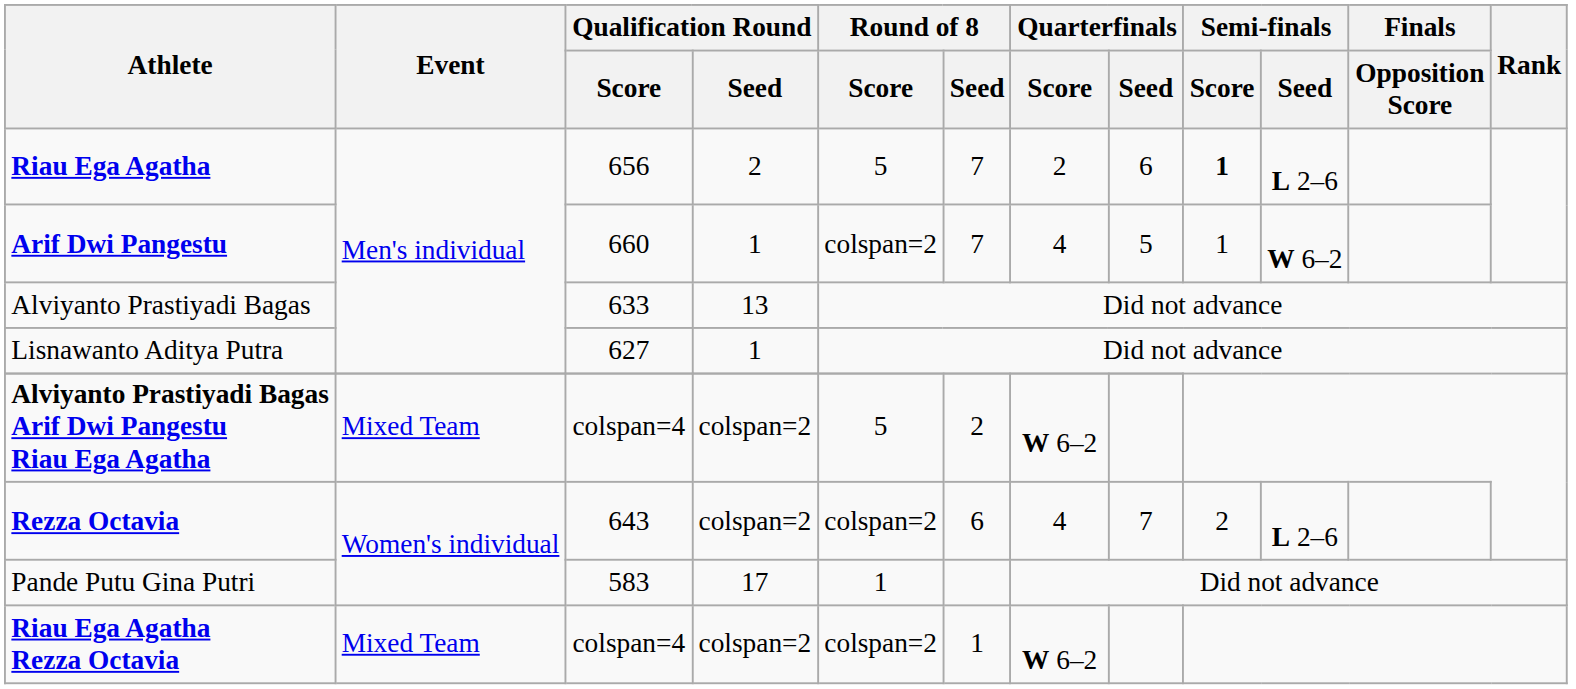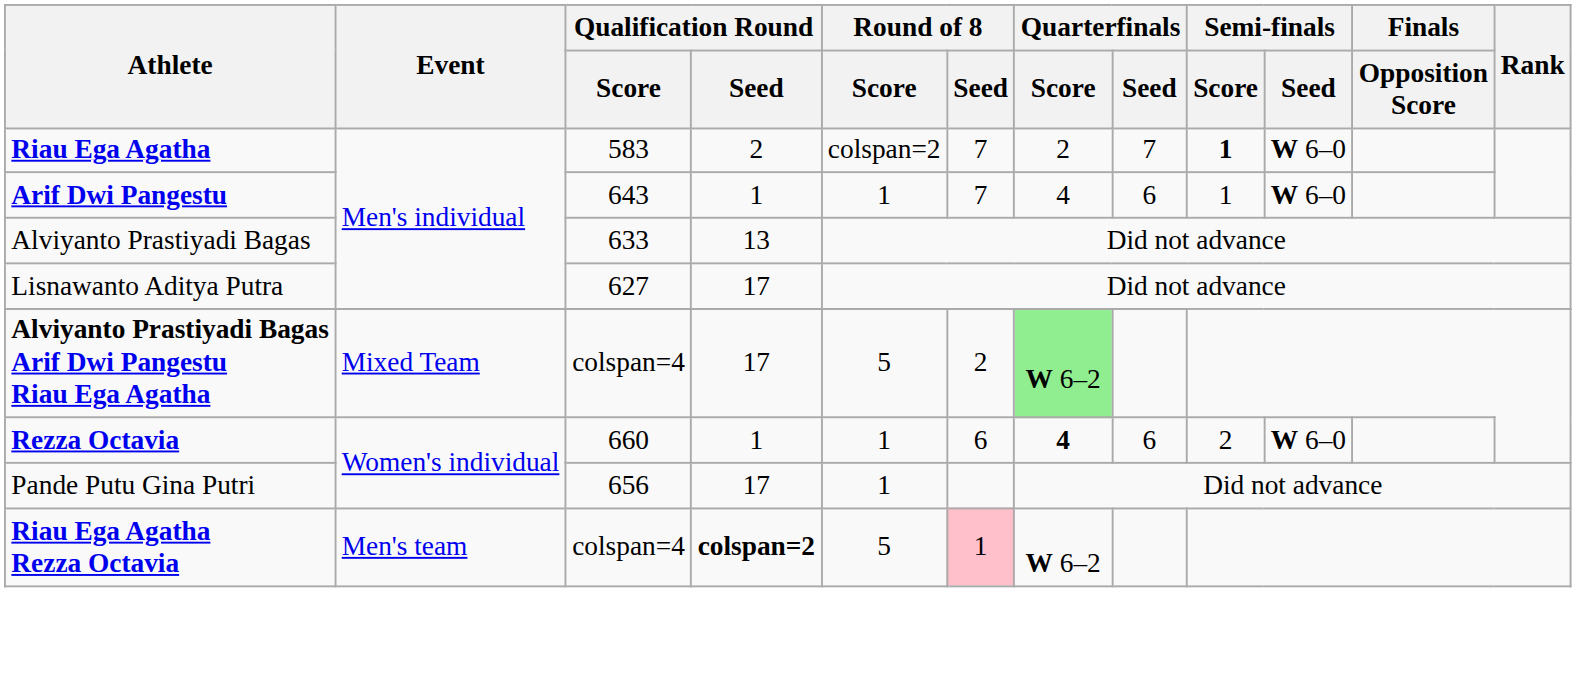(629, 166) 656 -> (629, 150) 583
(881, 166) 5 -> (884, 150) colspan=2
(1146, 166) 6 -> (1149, 150) 7
(1305, 182) L 2–6 -> (1308, 150) W 6–0
(629, 243) 660 -> (629, 195) 643
(881, 243) colspan=2 -> (884, 195) 1
(1146, 243) 5 -> (1149, 195) 6
(1305, 259) W 6–2 -> (1308, 195) W 6–0
(755, 349) 1 -> (756, 285) 17
(755, 427) colspan=2 -> (756, 362) 17
(1060, 443) no background -> (1063, 378) lightgreen background
(629, 520) 643 -> (629, 440) 660
(755, 520) colspan=2 -> (756, 440) 1
(881, 520) colspan=2 -> (884, 440) 1
(1060, 520) normal -> (1063, 440) bold
(1146, 520) 7 -> (1149, 440) 6
(1305, 537) L 2–6 -> (1308, 440) W 6–0
(629, 582) 583 -> (629, 485) 656
(411, 643) Mixed Team -> (405, 546) Men's team
(755, 643) normal -> (756, 546) bold
(881, 643) colspan=2 -> (884, 546) 5
(977, 643) no background -> (981, 546) pink background
